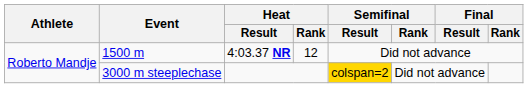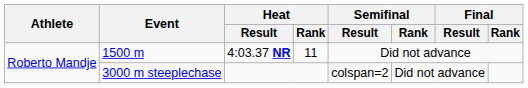(311, 53) 12 -> (311, 53) 11
(360, 73) gold background -> (360, 73) no background
